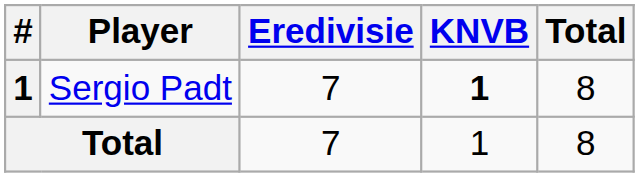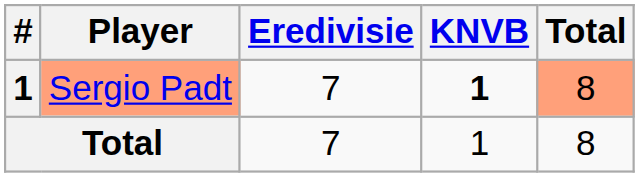(140, 87) no background -> (140, 87) lightsalmon background
(586, 87) no background -> (586, 87) lightsalmon background
